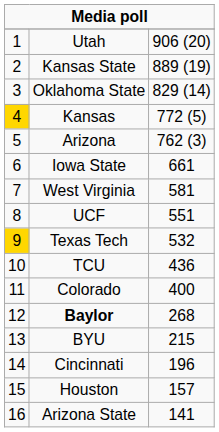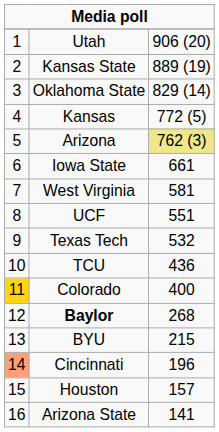(17, 116) gold background -> (17, 116) no background
(182, 141) no background -> (182, 141) khaki background
(17, 240) gold background -> (17, 240) no background
(17, 290) no background -> (17, 290) gold background
(17, 365) no background -> (17, 365) lightsalmon background
